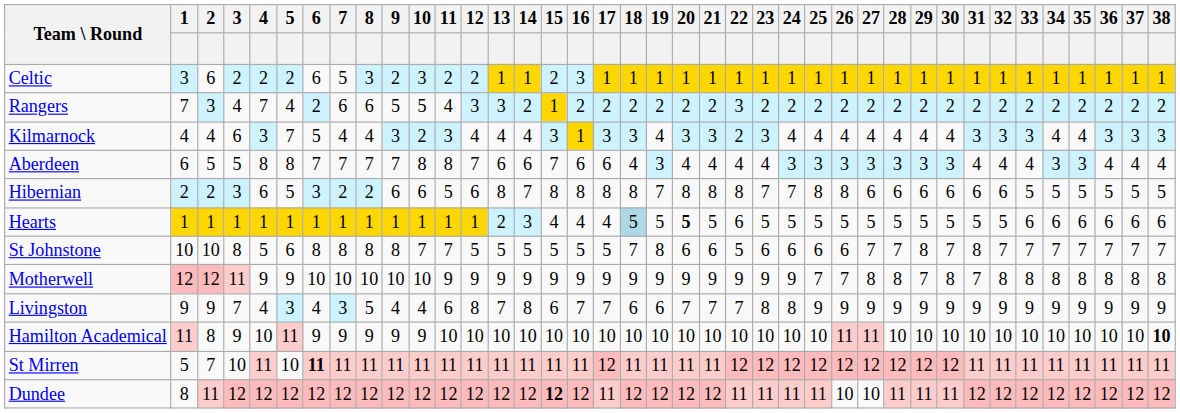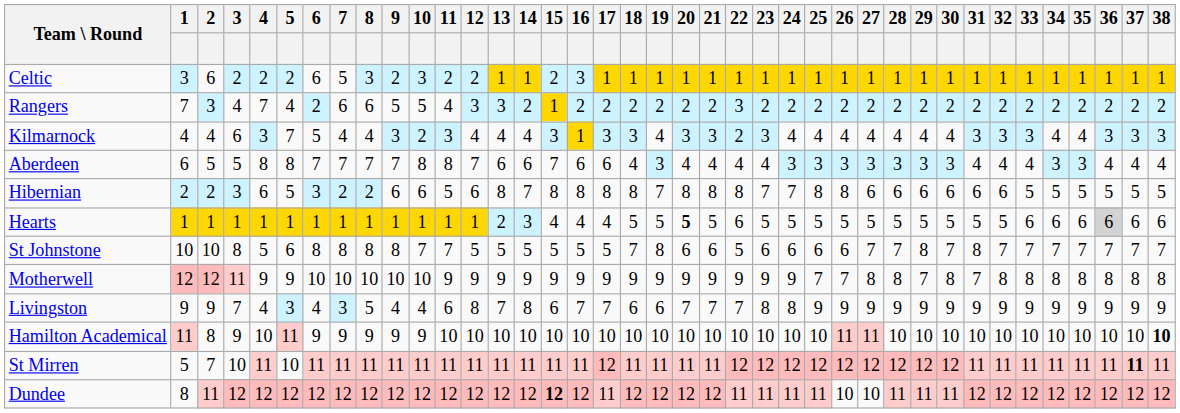(633, 221) lightblue background -> (633, 221) no background
(1109, 221) no background -> (1109, 221) lightgrey background
(316, 365) bold -> (316, 365) normal
(1135, 365) normal -> (1135, 365) bold
